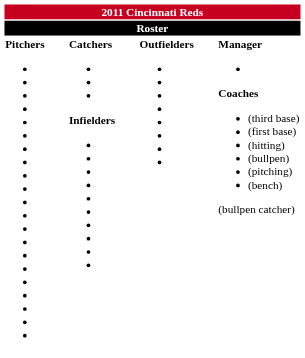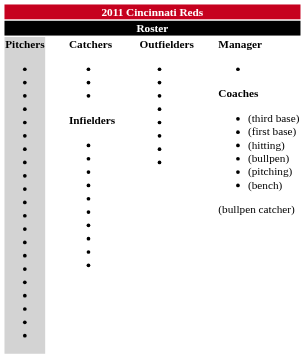(25, 190) no background -> (25, 190) lightgrey background
